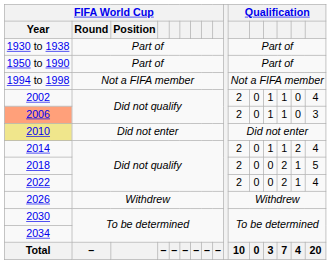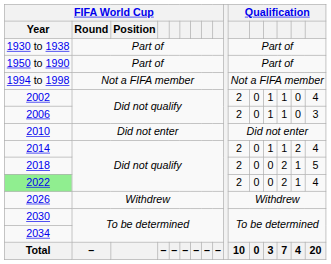(38, 115) lightsalmon background -> (38, 115) no background
(38, 132) khaki background -> (38, 132) no background
(38, 183) no background -> (38, 183) lightgreen background
